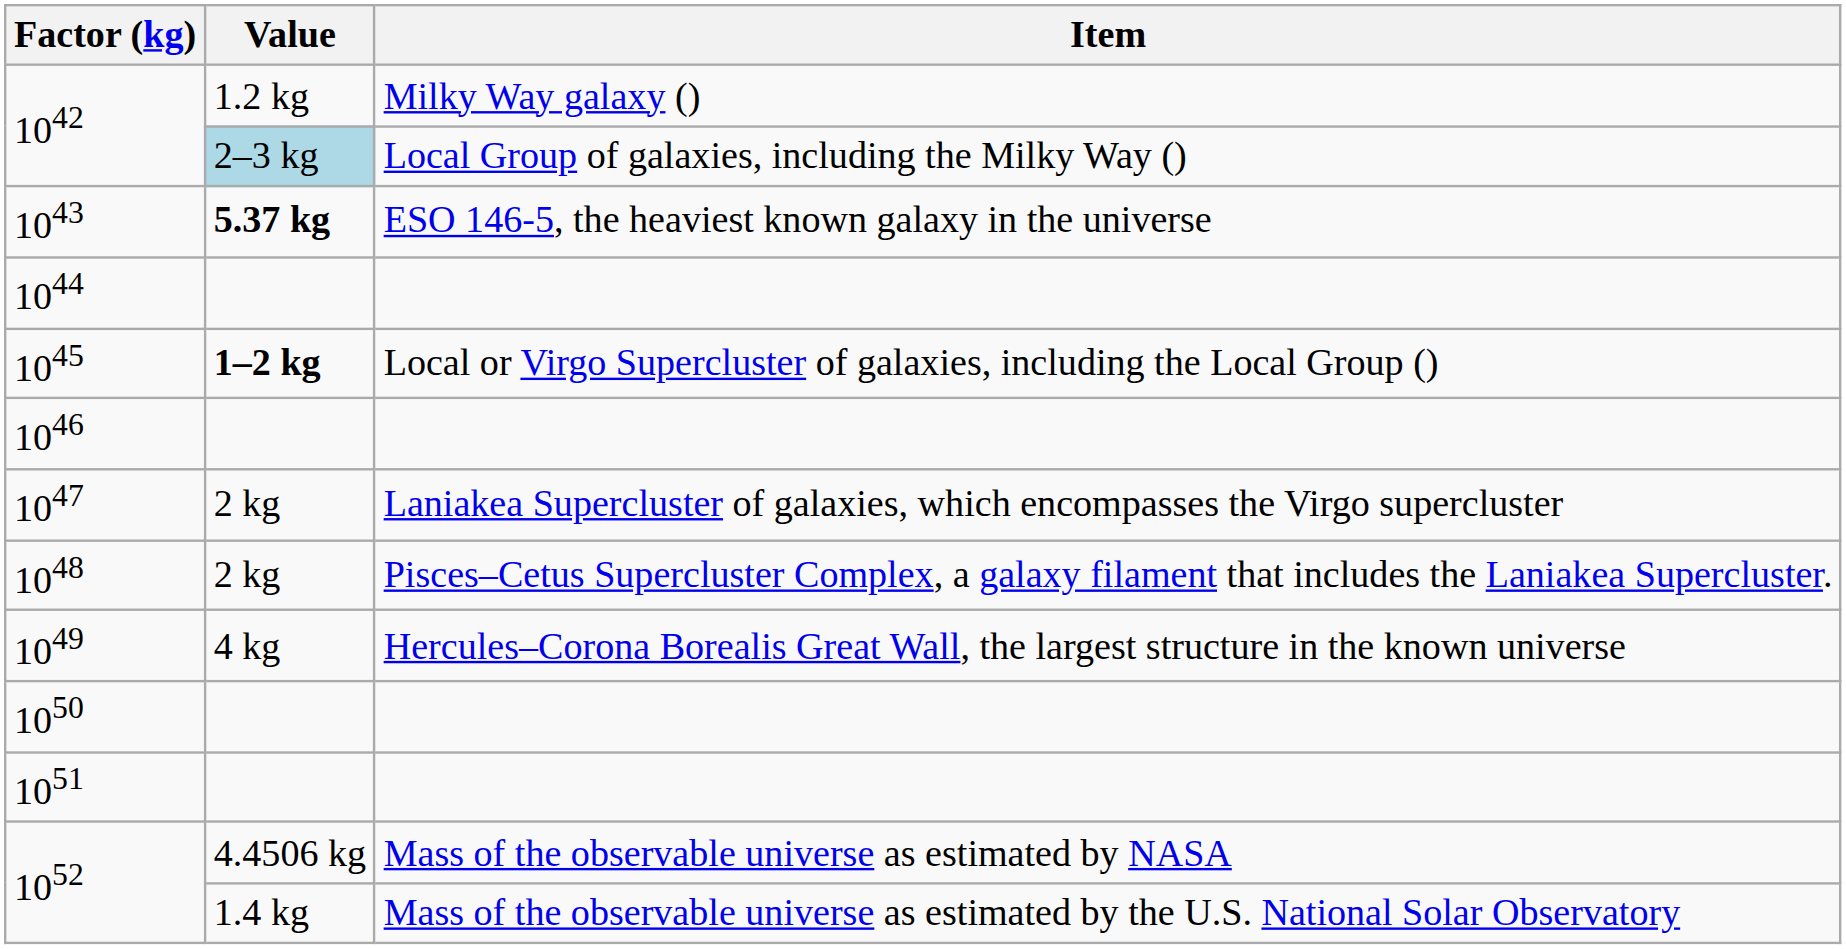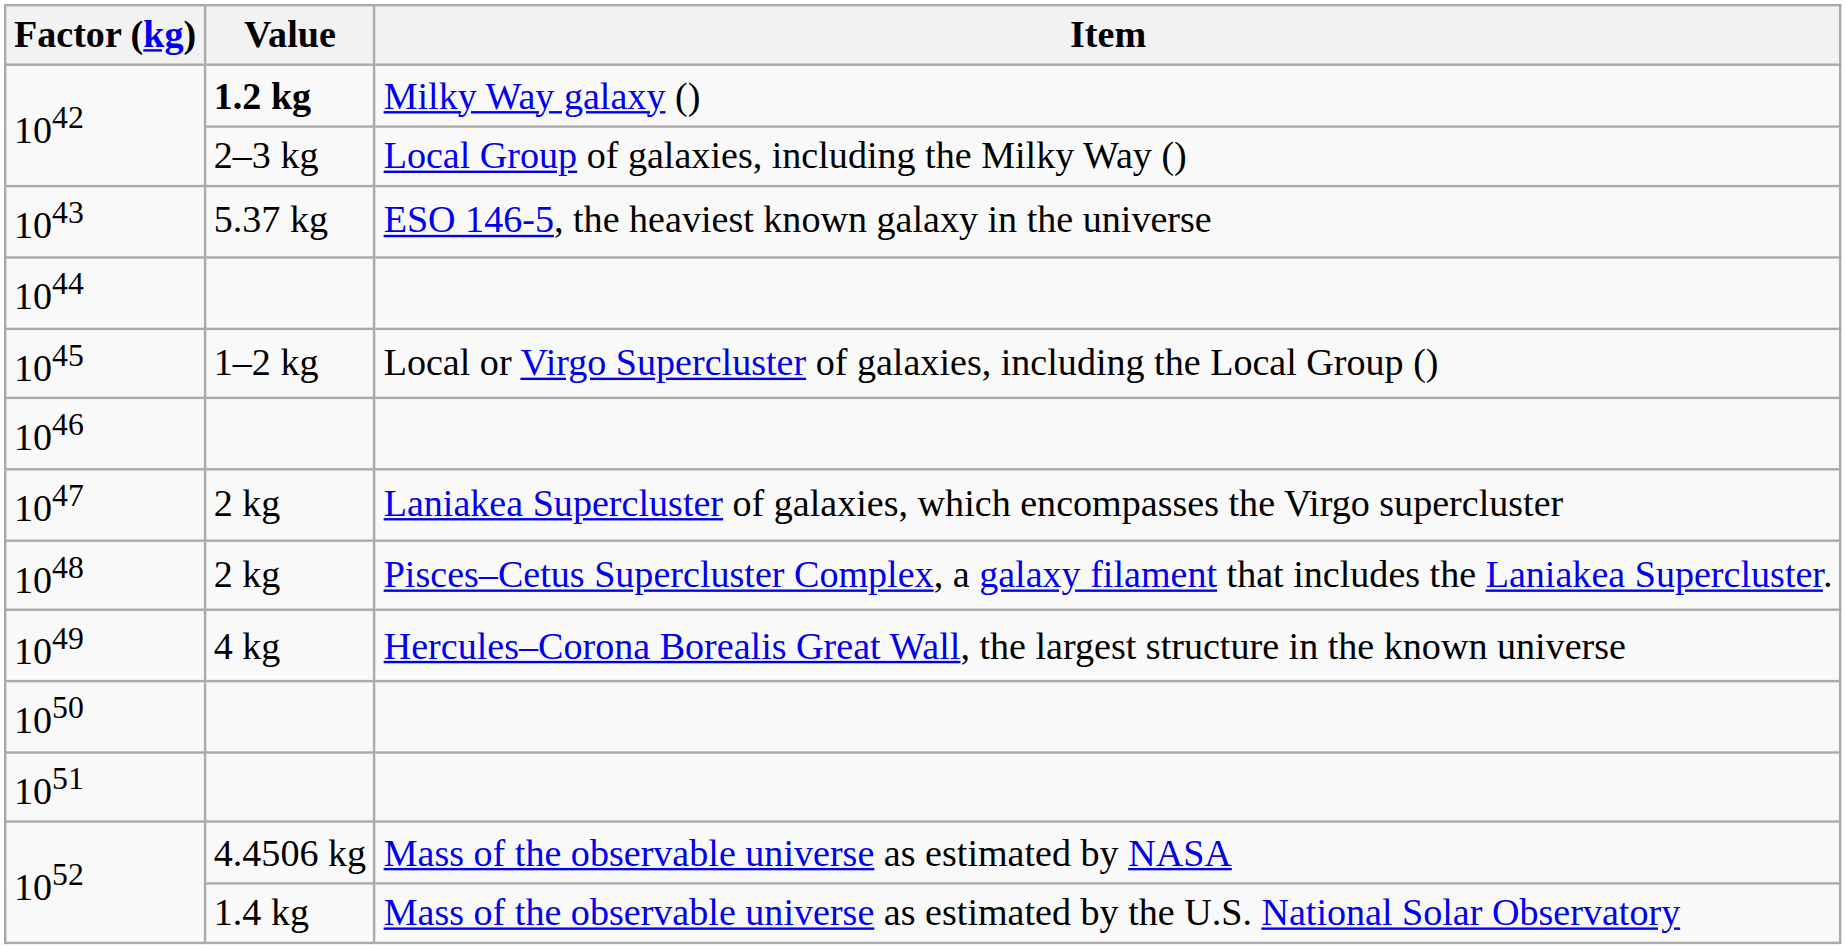(261, 95) normal -> (262, 95) bold
(266, 155) lightblue background -> (266, 155) no background
(272, 221) bold -> (271, 221) normal
(267, 362) bold -> (266, 362) normal
